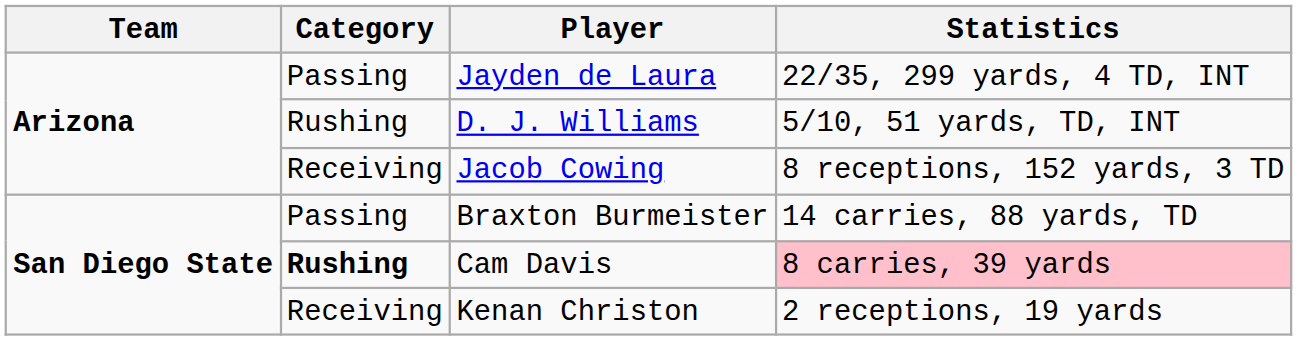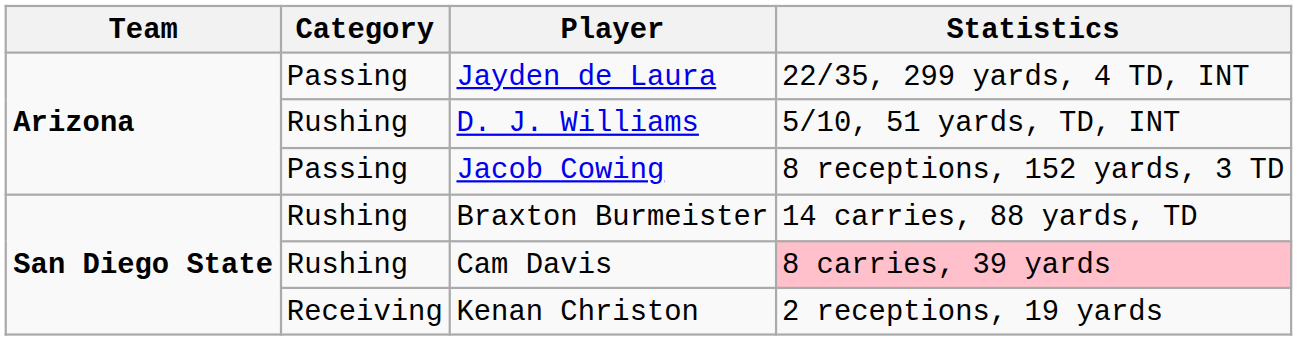(365, 171) Receiving -> (347, 171) Passing
(347, 218) Passing -> (347, 218) Rushing
(347, 265) bold -> (347, 265) normal
